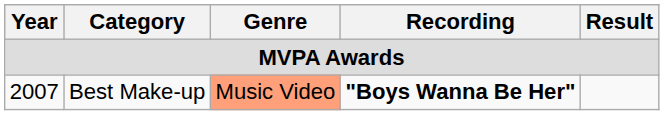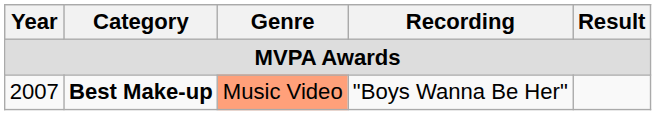(137, 92) normal -> (141, 92) bold
(460, 92) bold -> (460, 92) normal
